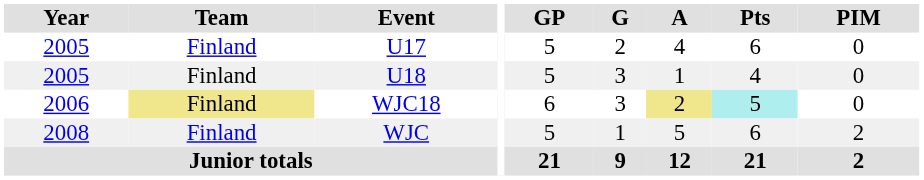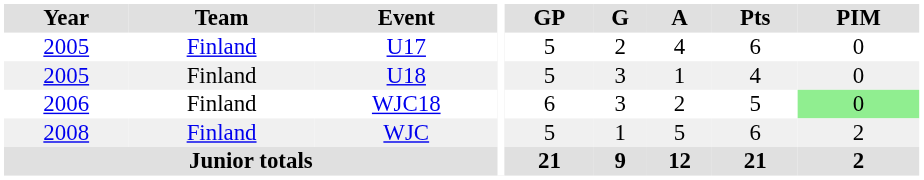(222, 103) khaki background -> (222, 103) no background
(680, 103) khaki background -> (680, 103) no background
(755, 103) paleturquoise background -> (755, 103) no background
(859, 103) no background -> (859, 103) lightgreen background
